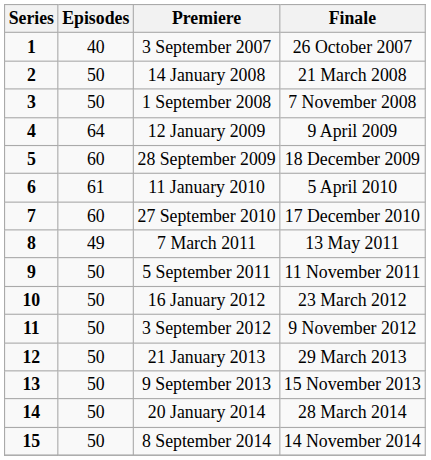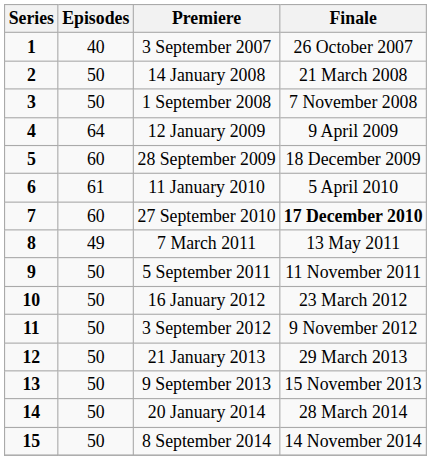(352, 215) normal -> (353, 215) bold
